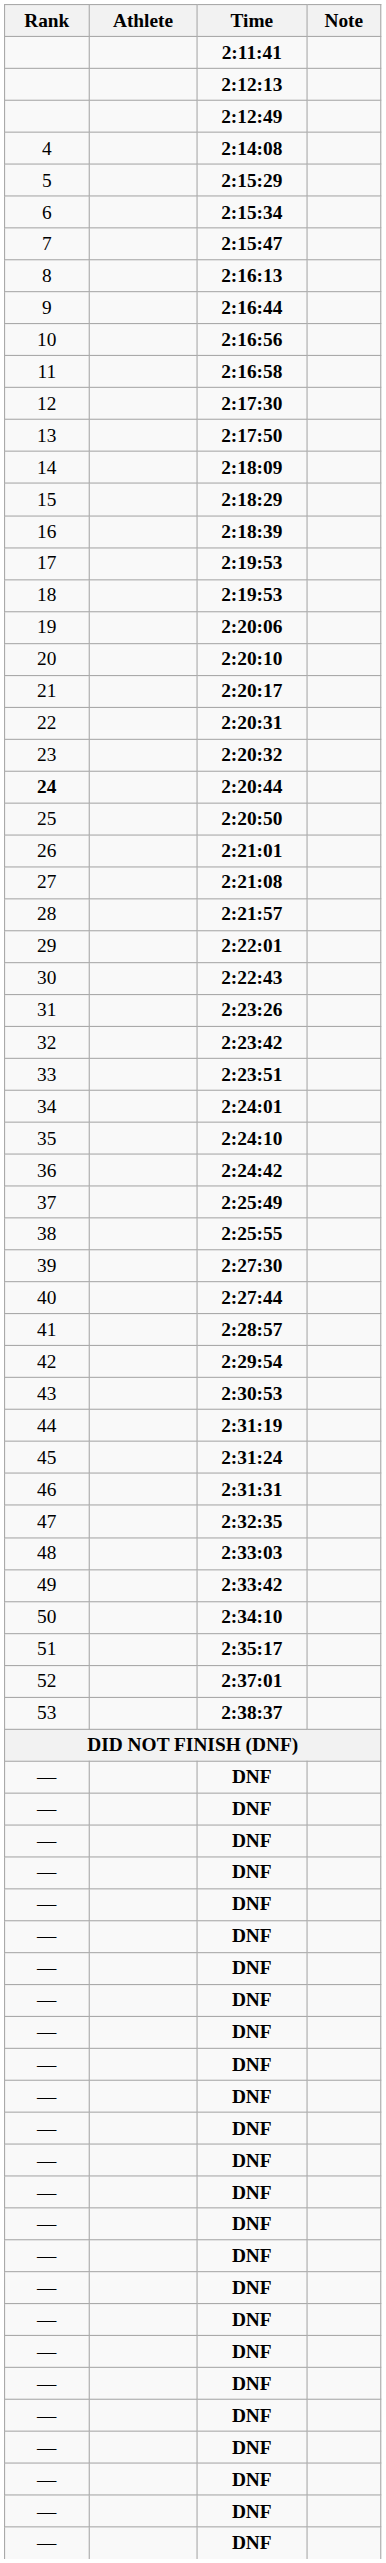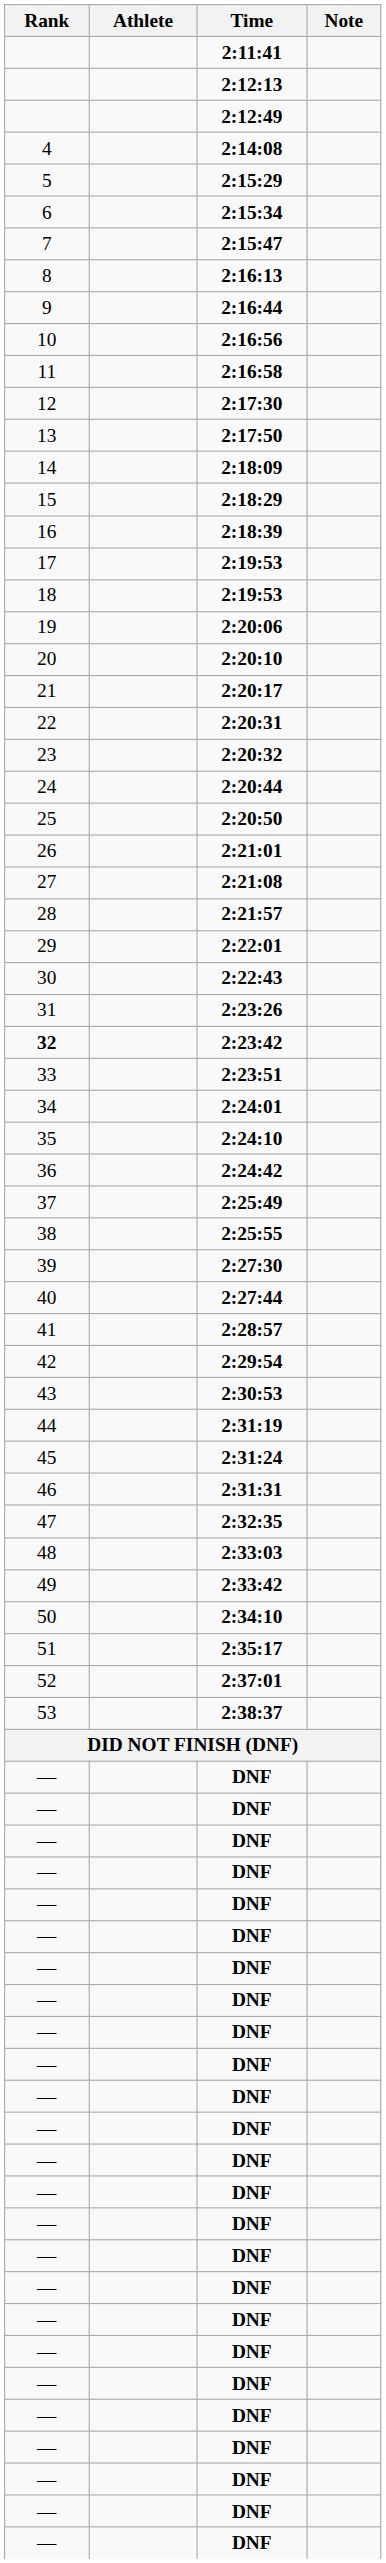(47, 786) bold -> (47, 786) normal
(47, 1041) normal -> (47, 1041) bold
